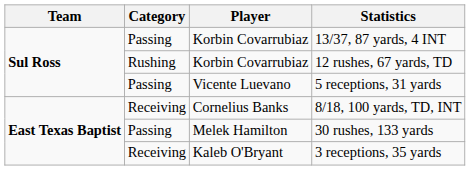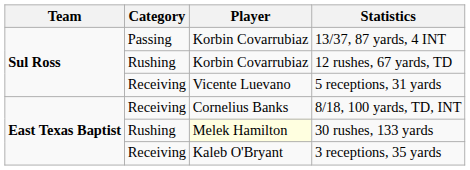(150, 84) Passing -> (157, 84) Receiving
(150, 130) Passing -> (152, 130) Rushing
(240, 130) no background -> (240, 130) lightyellow background
